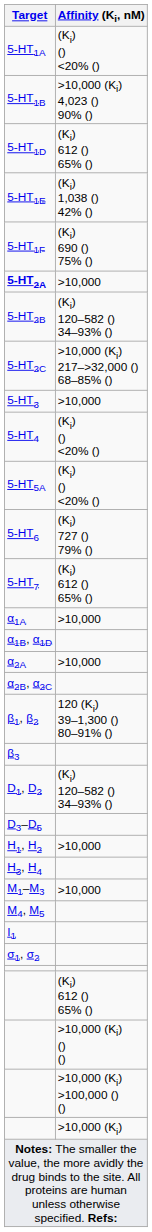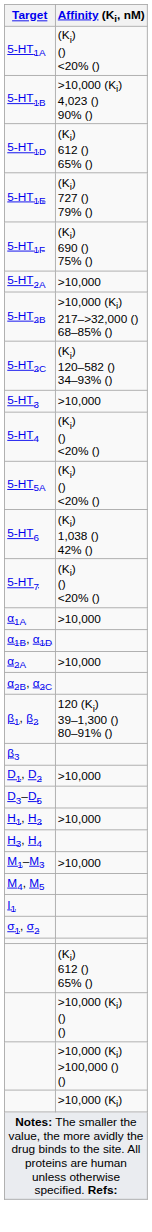(78, 197) (Ki) 1,038 () 42% () -> (75, 197) (Ki) 727 () 79% ()
(27, 282) bold -> (26, 282) normal
(86, 317) (Ki) 120–582 () 34–93% () -> (98, 317) >10,000 (Ki) 217–>32,000 () 68–85% ()
(98, 366) >10,000 (Ki) 217–>32,000 () 68–85% () -> (86, 366) (Ki) 120–582 () 34–93% ()
(75, 534) (Ki) 727 () 79% () -> (78, 534) (Ki) 1,038 () 42% ()
(75, 583) (Ki) 612 () 65% () -> (79, 583) (Ki) () <20% ()
(86, 789) (Ki) 120–582 () 34–93% () -> (79, 776) >10,000
